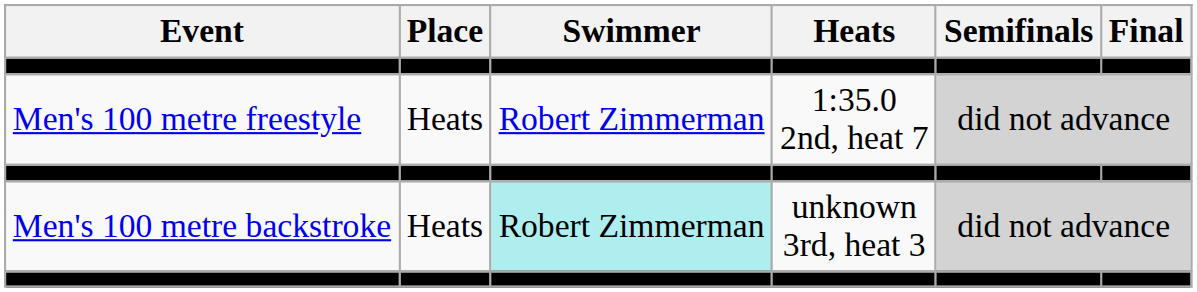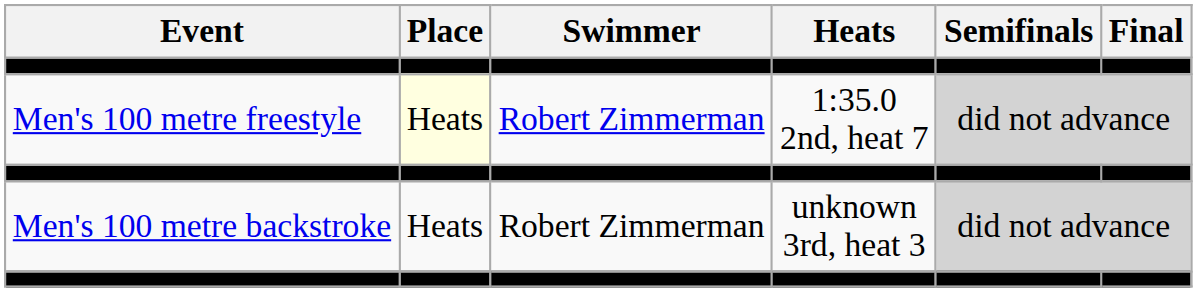(445, 118) no background -> (445, 118) lightyellow background
(632, 225) paleturquoise background -> (632, 225) no background
